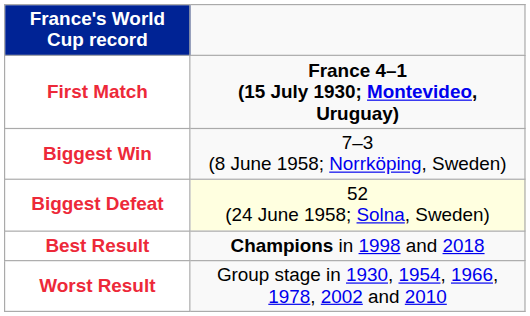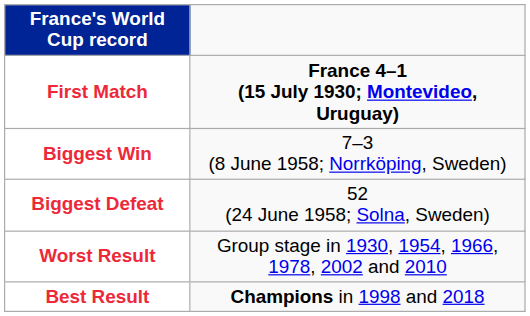(358, 204) lightyellow background -> (358, 204) no background
rows swapped: (97, 245) <-> (97, 286)
